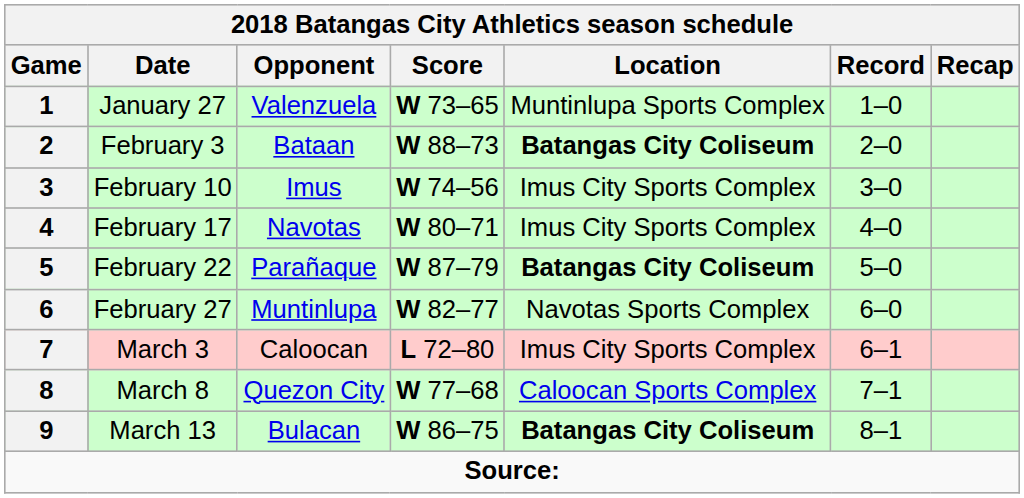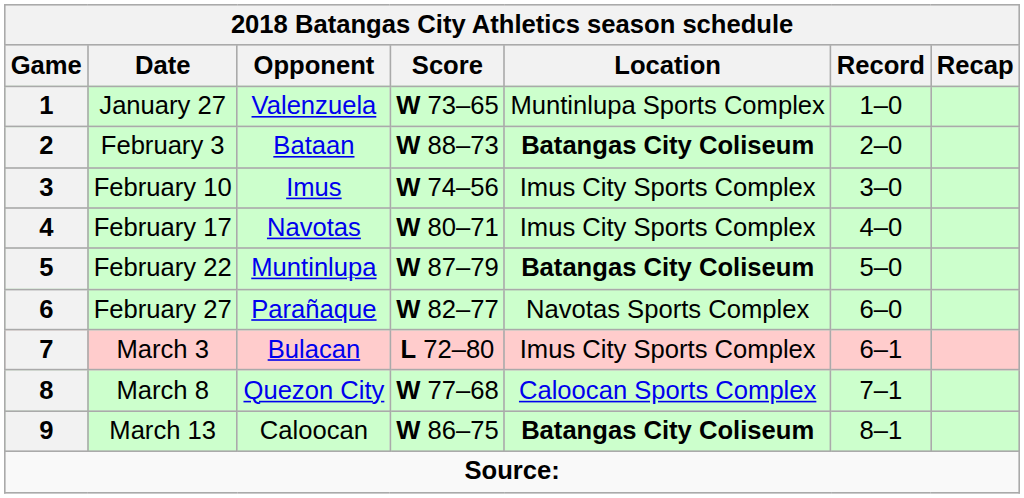(314, 268) Parañaque -> (314, 268) Muntinlupa
(314, 308) Muntinlupa -> (314, 308) Parañaque
(314, 349) Caloocan -> (314, 349) Bulacan
(314, 430) Bulacan -> (314, 430) Caloocan
